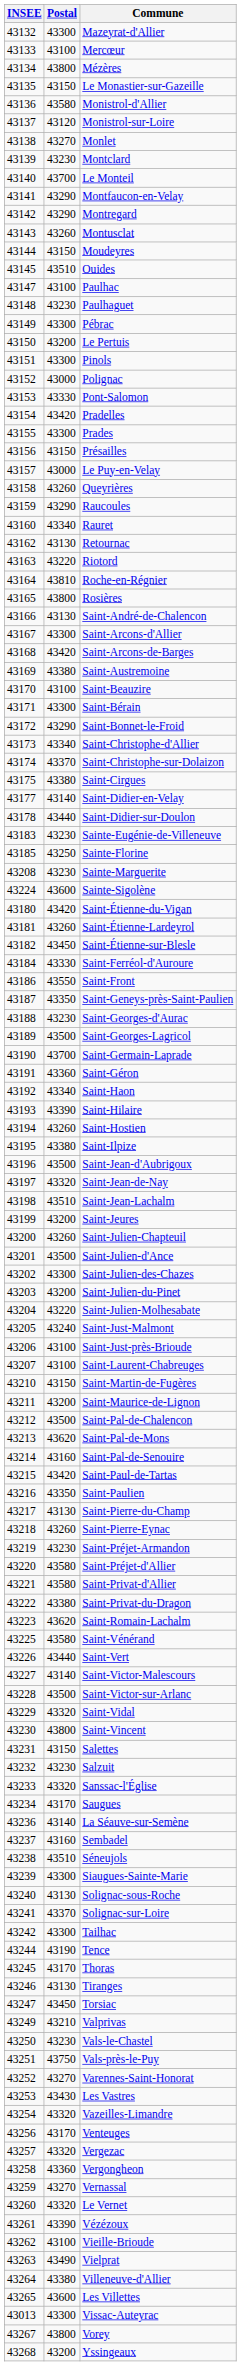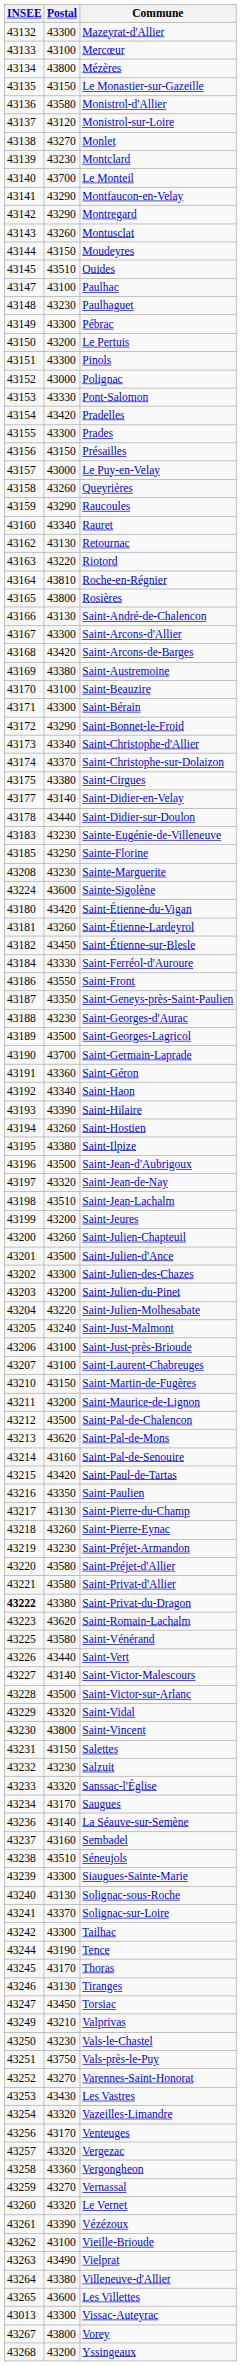(21, 1603) normal -> (21, 1603) bold
